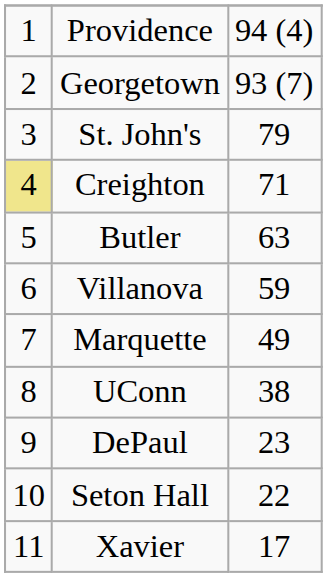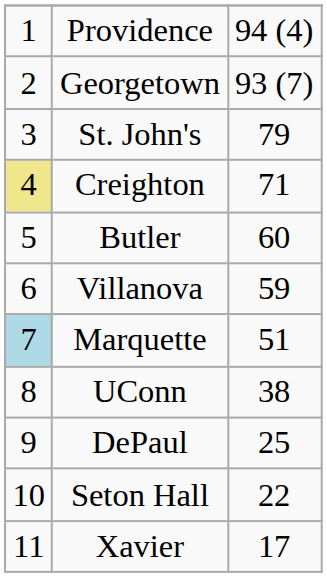(274, 236) 63 -> (274, 236) 60
(29, 339) no background -> (29, 339) lightblue background
(274, 339) 49 -> (274, 339) 51
(274, 442) 23 -> (274, 442) 25
